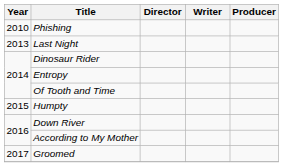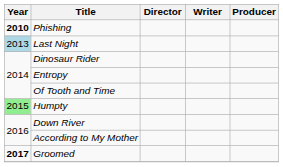(18, 28) normal -> (18, 28) bold
(18, 43) no background -> (18, 43) lightblue background
(18, 106) no background -> (18, 106) lightgreen background
(18, 153) normal -> (18, 153) bold
